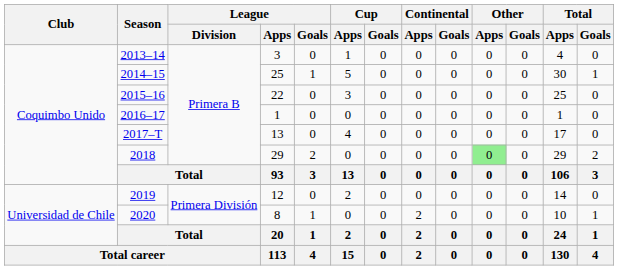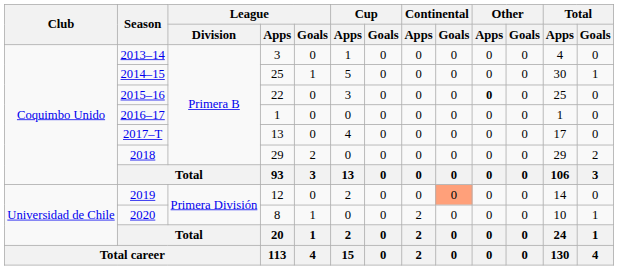(489, 94) normal -> (489, 94) bold
(489, 154) lightgreen background -> (489, 154) no background
(454, 194) no background -> (454, 194) lightsalmon background
